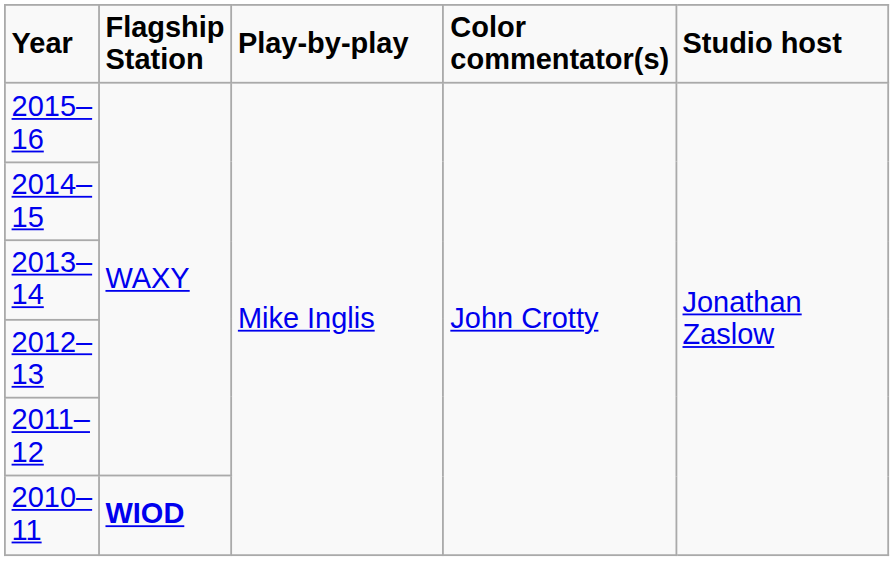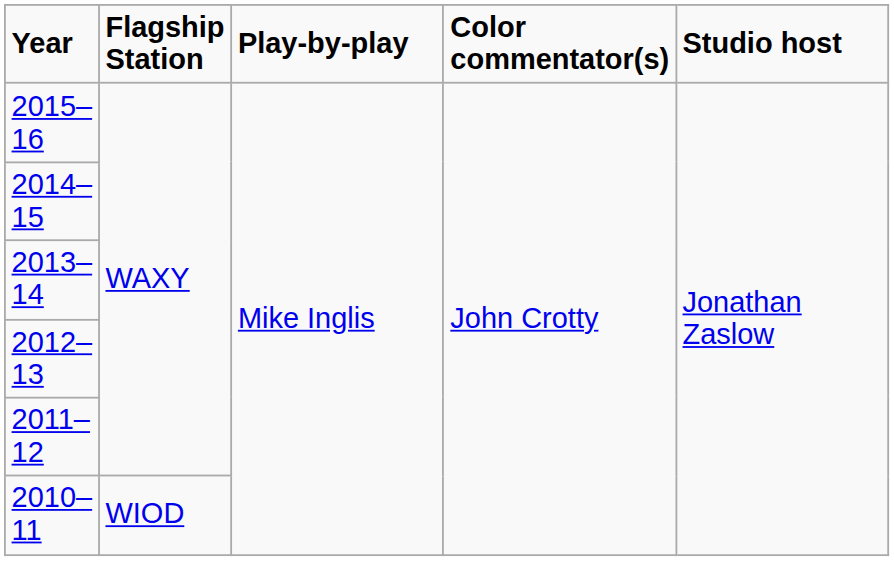(145, 514) bold -> (145, 514) normal
